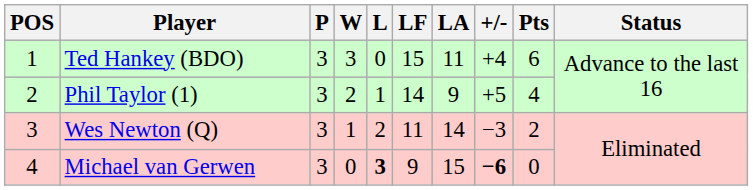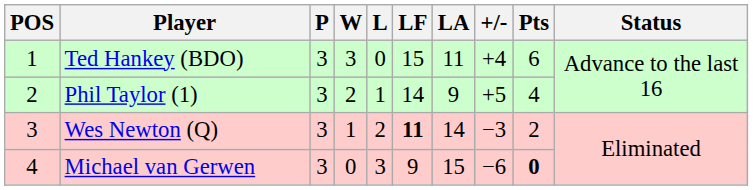(413, 130) normal -> (413, 130) bold
(380, 166) bold -> (380, 166) normal
(494, 166) bold -> (494, 166) normal
(534, 166) normal -> (534, 166) bold
